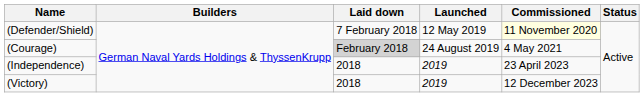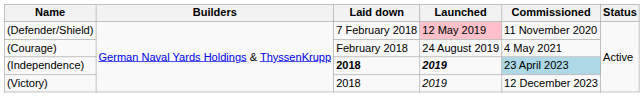(454, 30) no background -> (454, 30) pink background
(551, 30) lightyellow background -> (551, 30) no background
(372, 48) lightgrey background -> (372, 48) no background
(348, 65) normal -> (348, 65) bold
(435, 65) normal -> (435, 65) bold
(536, 65) no background -> (536, 65) lightblue background
